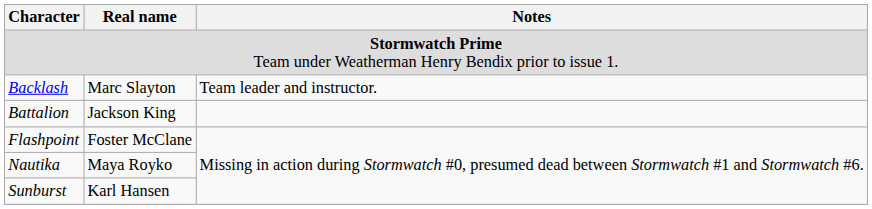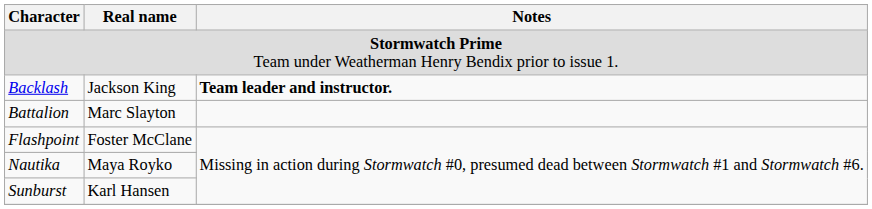(132, 87) Marc Slayton -> (132, 87) Jackson King
(288, 87) normal -> (296, 87) bold
(132, 113) Jackson King -> (132, 113) Marc Slayton
